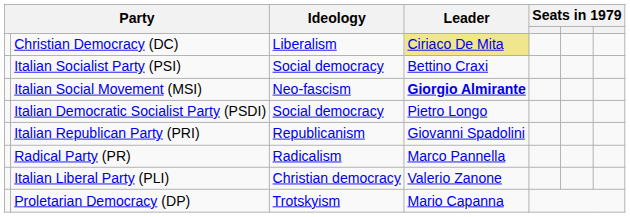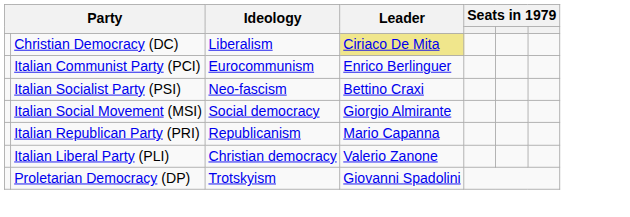+ row: (107, 66)
(328, 66) Social democracy -> (248, 89) Neo-fascism
(312, 89) Neo-fascism -> (264, 111) Social democracy
(467, 89) bold -> (397, 111) normal
- row: (140, 111)
(466, 133) Giovanni Spadolini -> (391, 133) Mario Capanna
- row: (72, 156)
(456, 200) Mario Capanna -> (402, 178) Giovanni Spadolini
